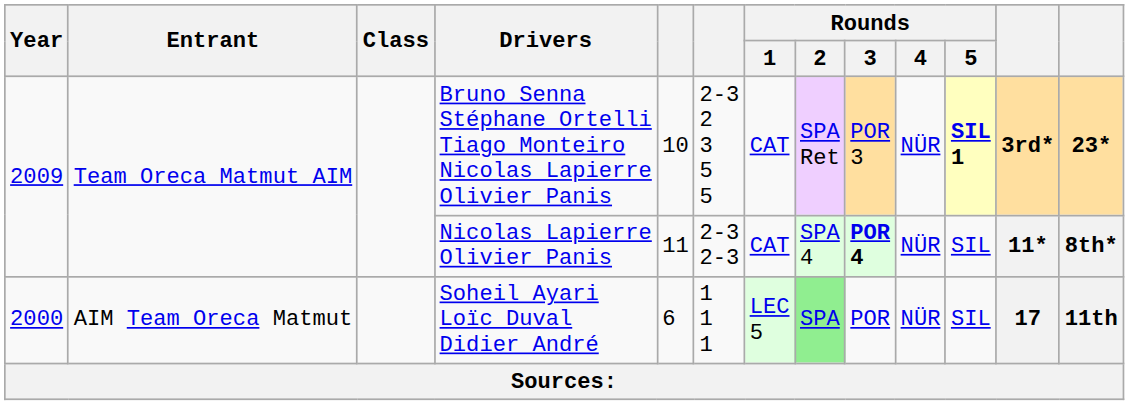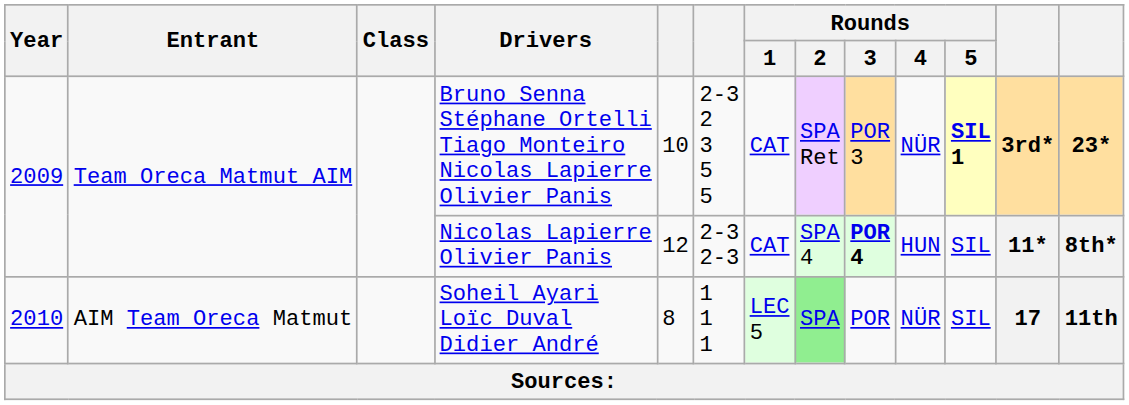(676, 246) 11 -> (676, 246) 12
(921, 246) NÜR -> (921, 246) HUN
(37, 320) 2000 -> (37, 320) 2010
(669, 320) 6 -> (669, 320) 8
